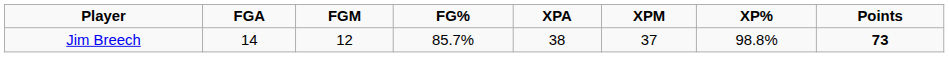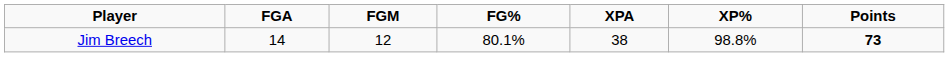- column: (649, 16)
(453, 39) 85.7% -> (504, 39) 80.1%
